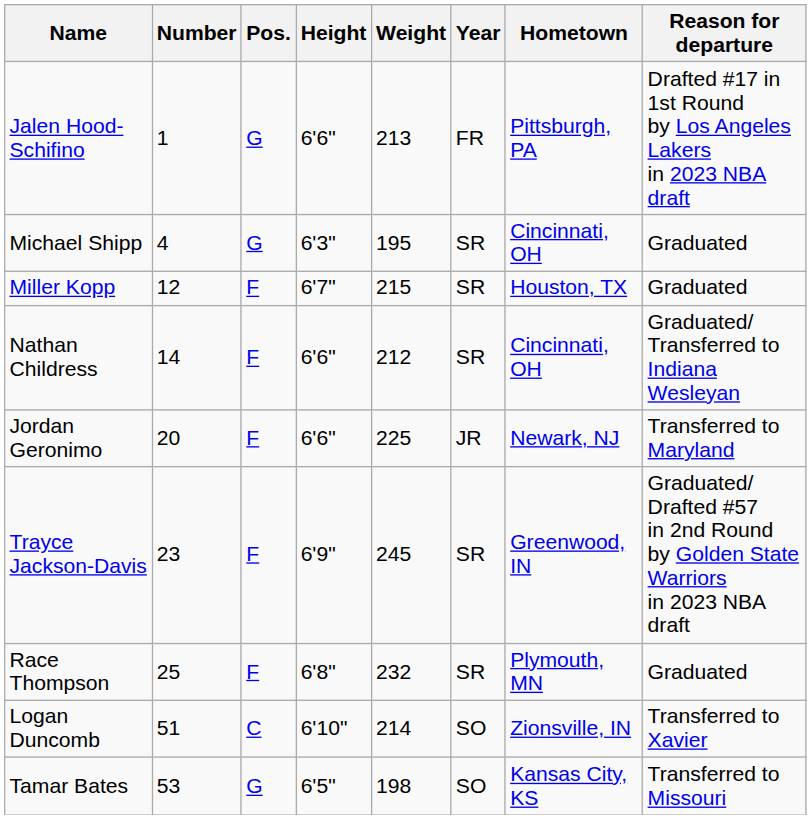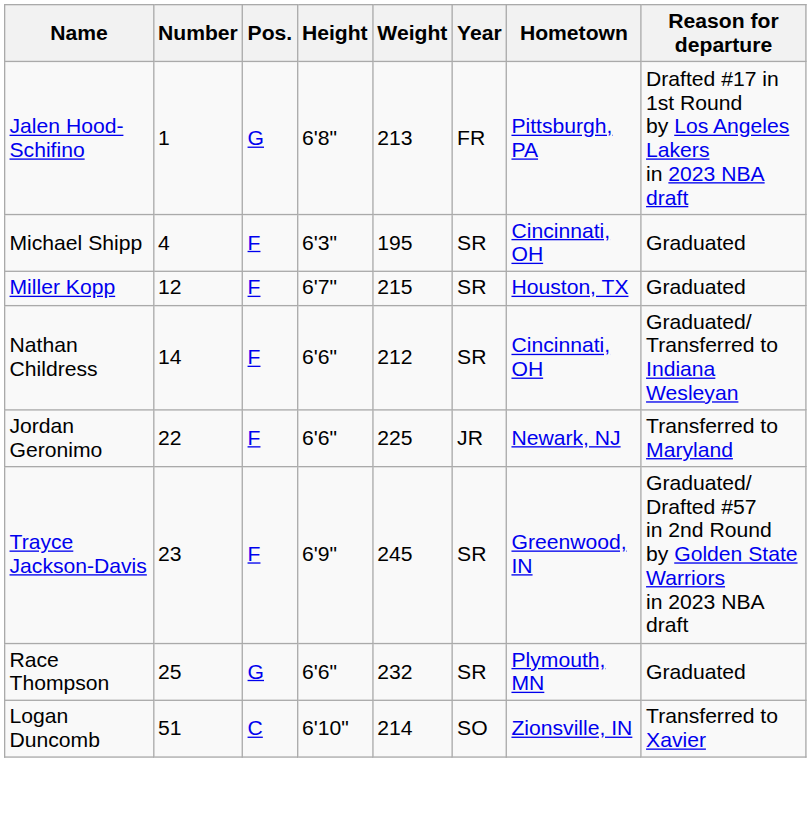(318, 137) 6'6" -> (319, 137) 6'8"
(255, 242) G -> (254, 242) F
(168, 438) 20 -> (170, 438) 22
(253, 671) F -> (256, 671) G
(318, 671) 6'8" -> (319, 671) 6'6"
- row: (69, 786)
